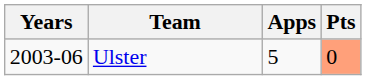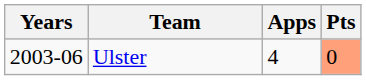(273, 56) 5 -> (273, 56) 4
